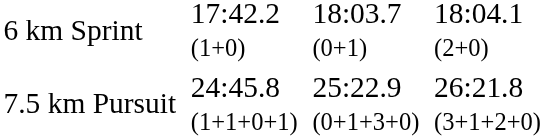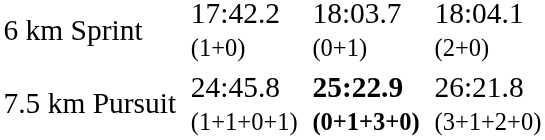(366, 103) normal -> (366, 103) bold
